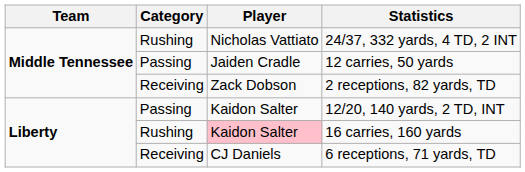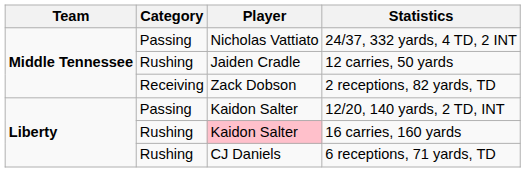(166, 39) Rushing -> (166, 39) Passing
(166, 62) Passing -> (166, 62) Rushing
(172, 155) Receiving -> (166, 155) Rushing
